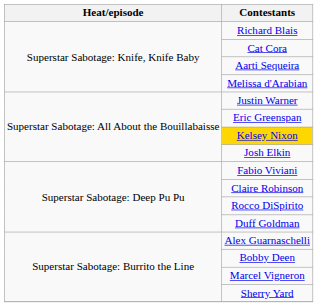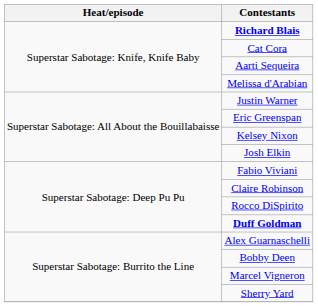(267, 30) normal -> (267, 30) bold
(267, 135) gold background -> (267, 135) no background
(267, 223) normal -> (267, 223) bold
